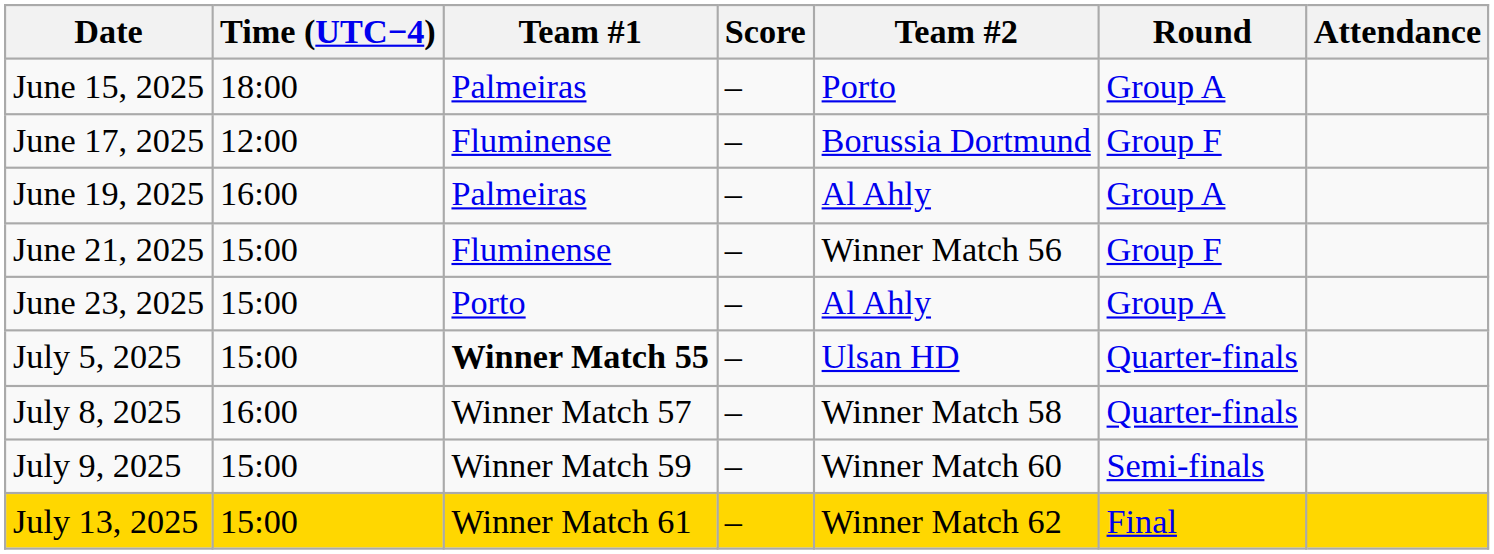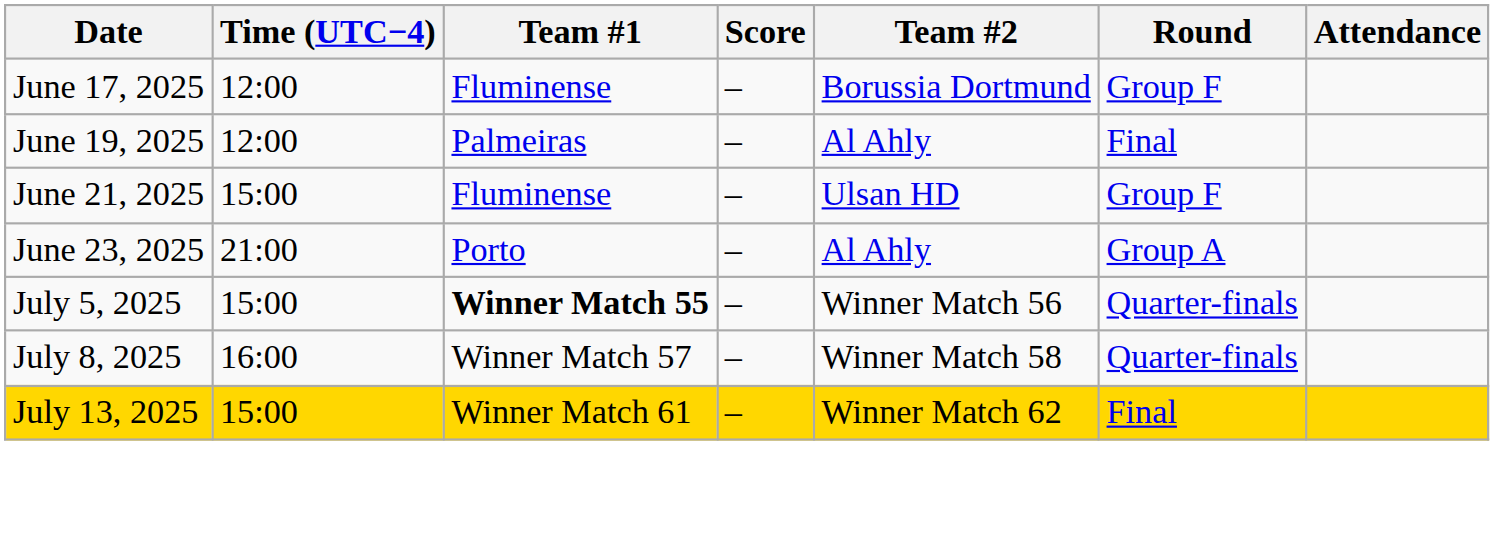- row: (109, 85)
(259, 194) 16:00 -> (259, 140) 12:00
(1166, 194) Group A -> (1142, 140) Final
(942, 248) Winner Match 56 -> (891, 194) Ulsan HD
(259, 303) 15:00 -> (259, 248) 21:00
(891, 357) Ulsan HD -> (942, 303) Winner Match 56
- row: (97, 466)
